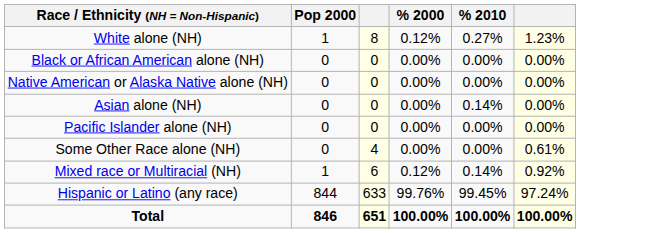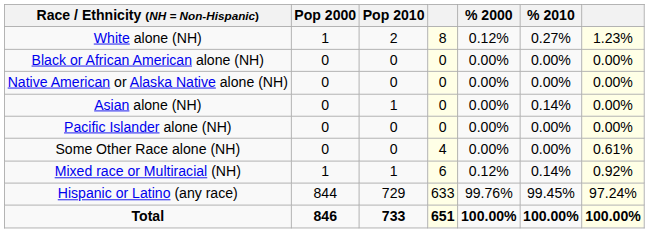+ column: (394, 15)
